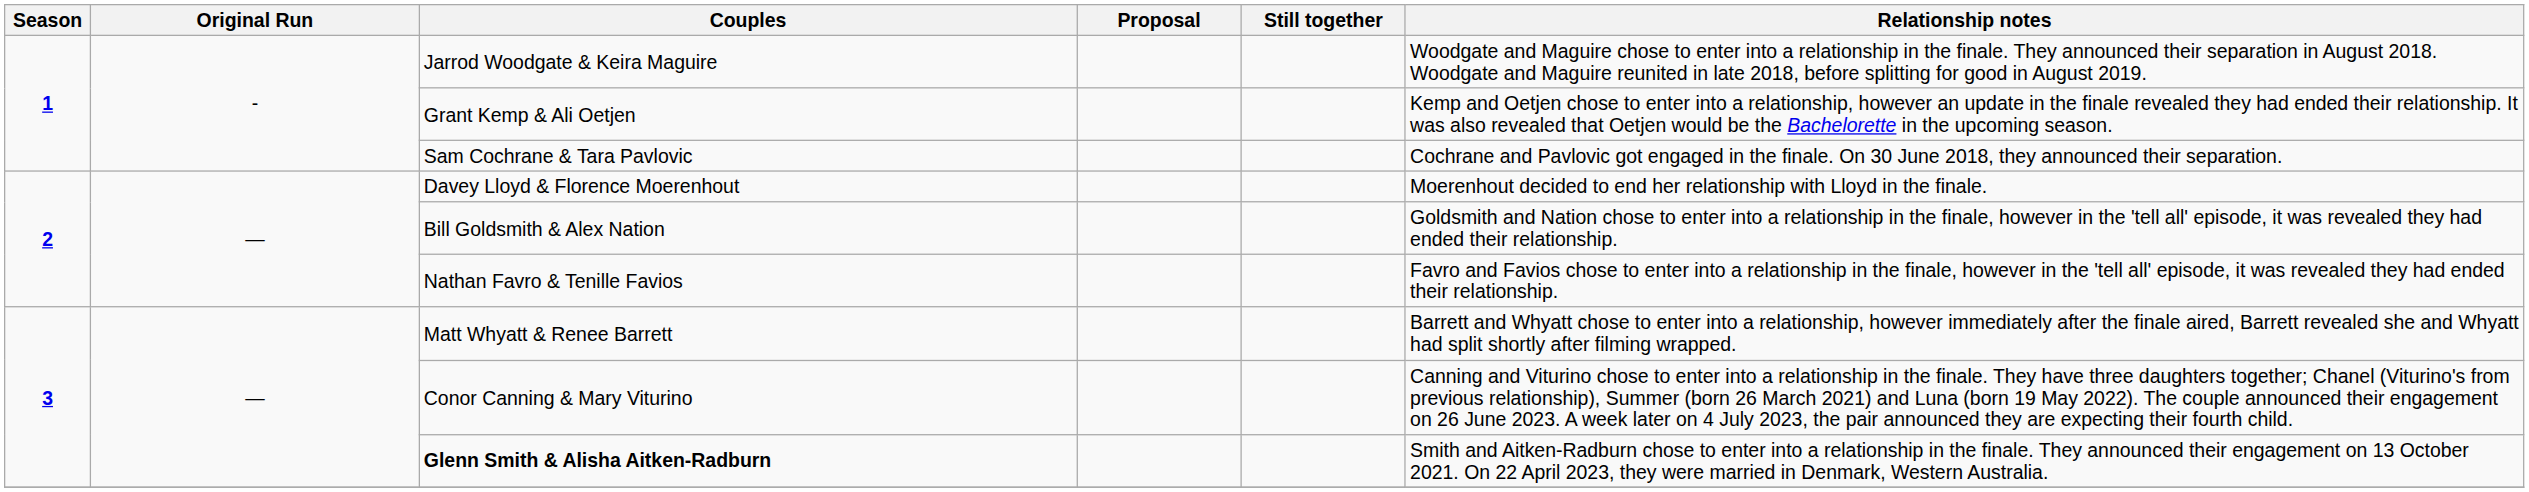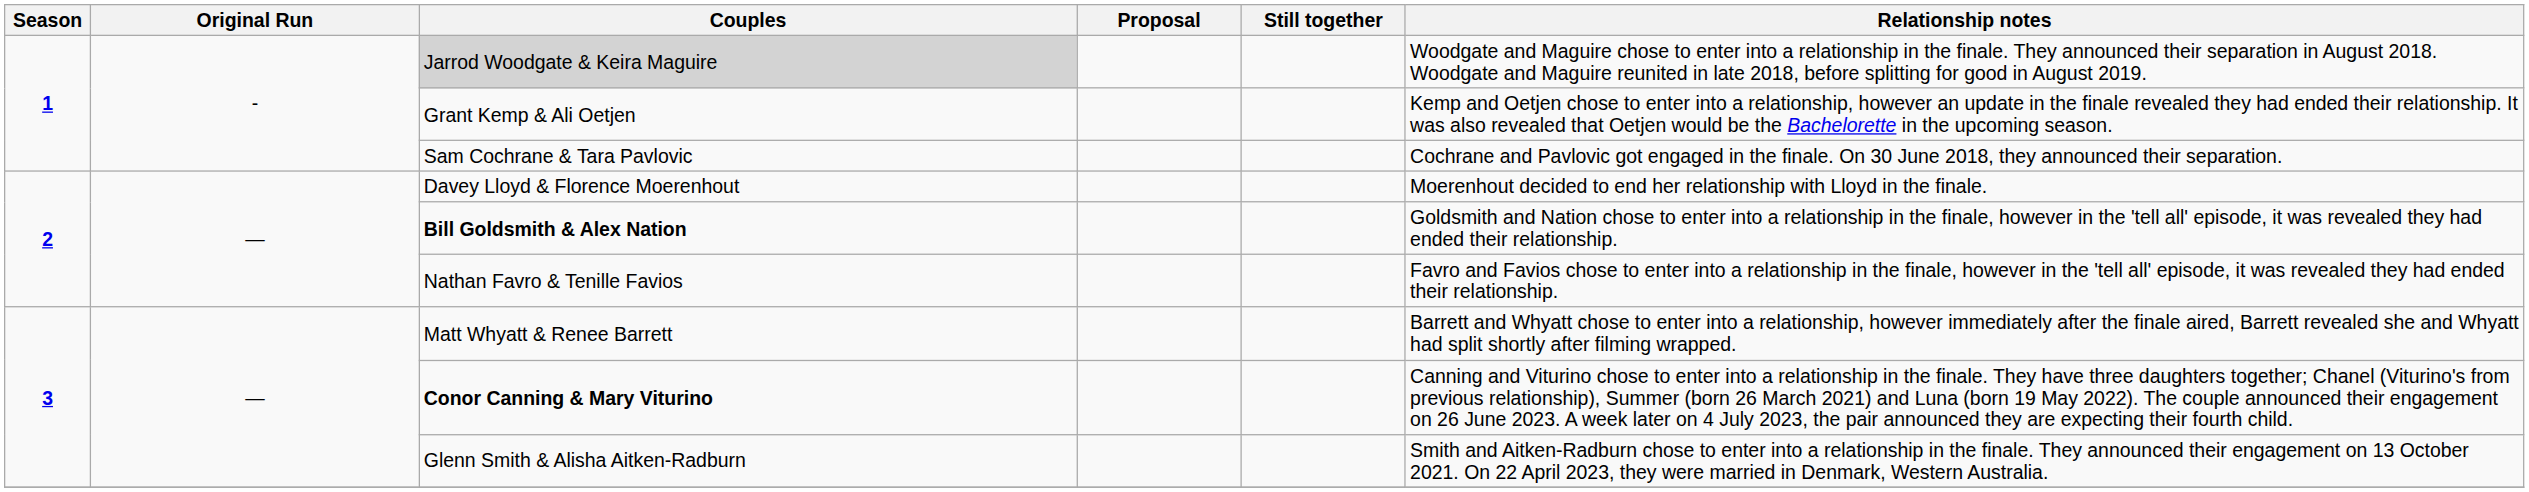(571, 62) no background -> (571, 62) lightgrey background
(544, 229) normal -> (555, 229) bold
(558, 397) normal -> (568, 397) bold
(598, 461) bold -> (585, 461) normal
